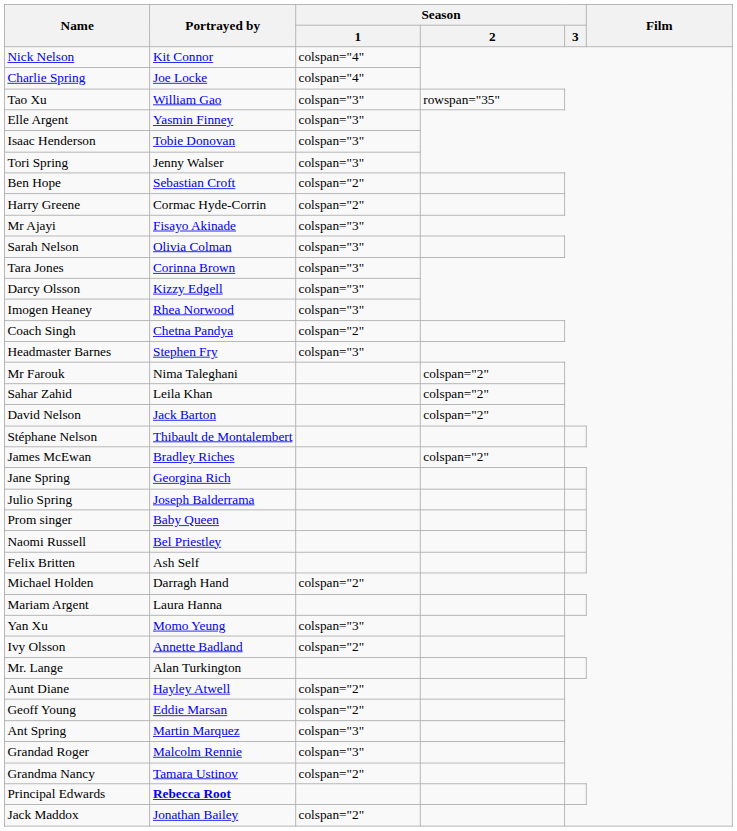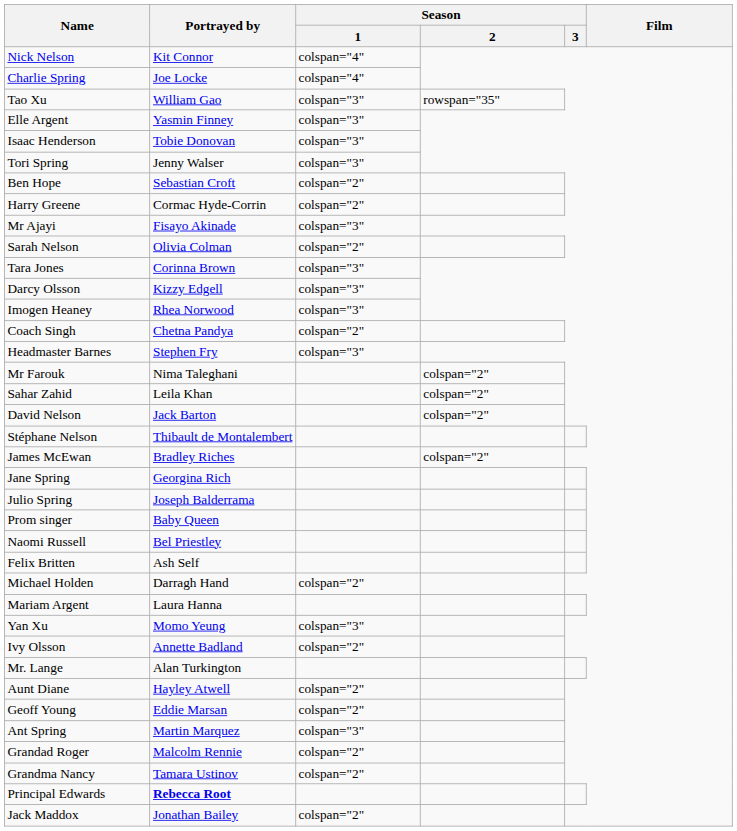(331, 246) colspan="3" -> (331, 246) colspan="2"
(331, 752) colspan="3" -> (331, 752) colspan="2"
